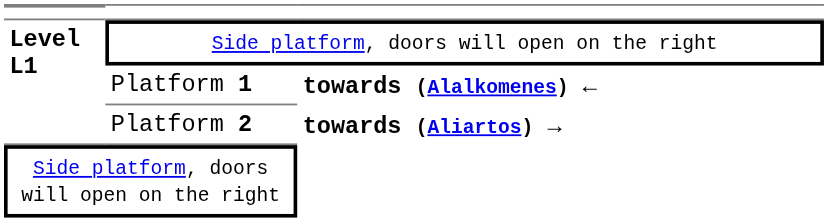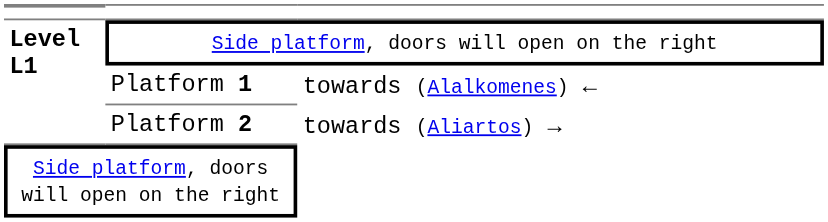(450, 85) bold -> (450, 85) normal
(432, 125) bold -> (432, 125) normal
